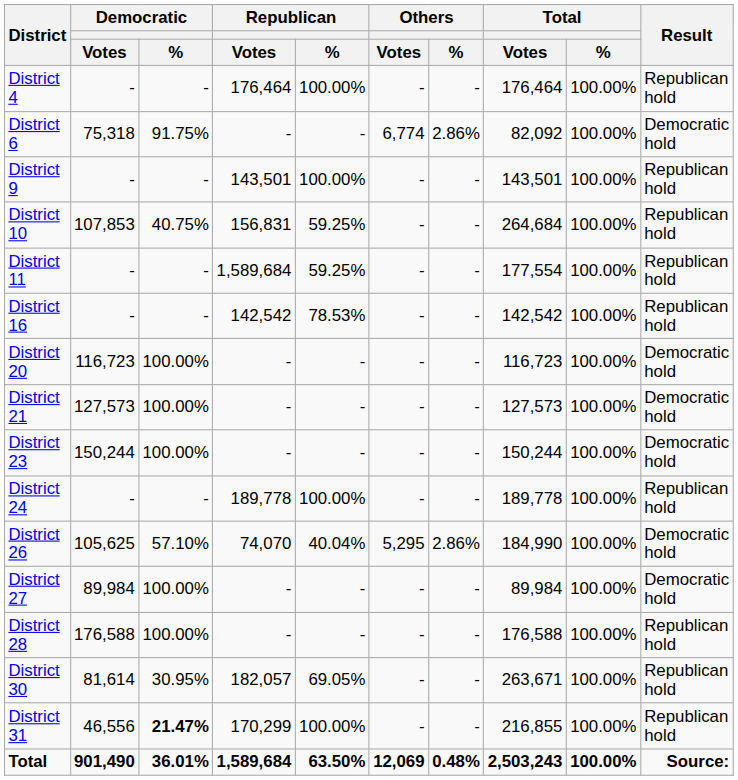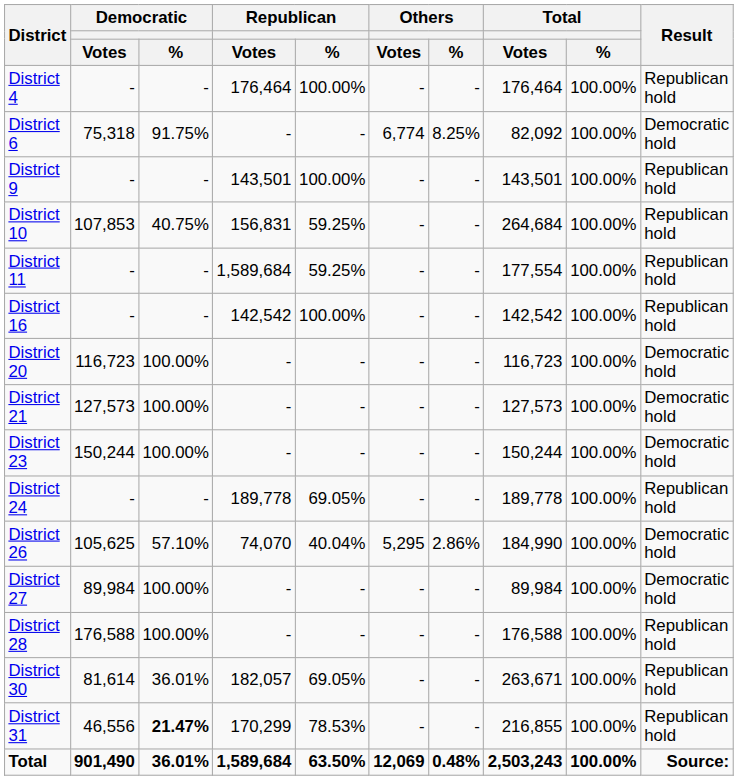(456, 133) 2.86% -> (456, 133) 8.25%
(337, 316) 78.53% -> (332, 316) 100.00%
(332, 498) 100.00% -> (337, 498) 69.05%
(180, 680) 30.95% -> (180, 680) 36.01%
(332, 725) 100.00% -> (337, 725) 78.53%
